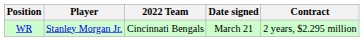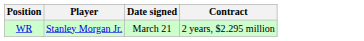- column: (165, 12)
